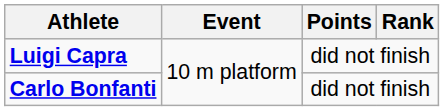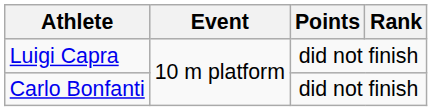(68, 56) bold -> (64, 56) normal
(83, 89) bold -> (77, 89) normal
